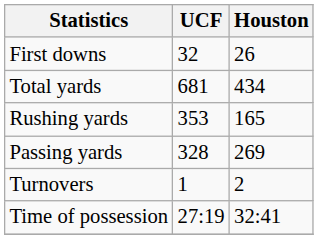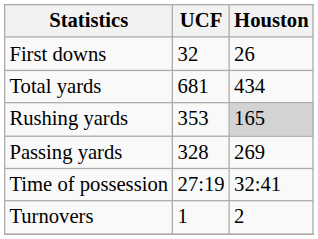(250, 119) no background -> (250, 119) lightgrey background
rows swapped: (51, 184) <-> (89, 217)
